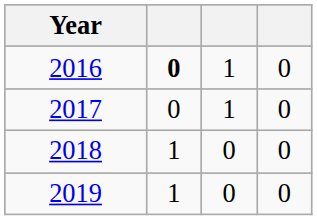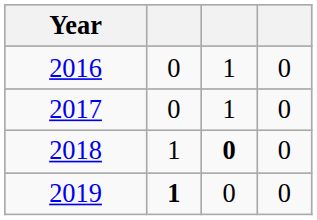(174, 67) bold -> (174, 67) normal
(229, 151) normal -> (229, 151) bold
(174, 192) normal -> (174, 192) bold
